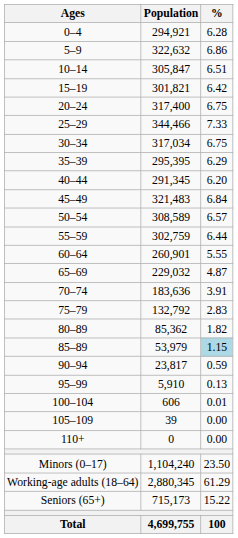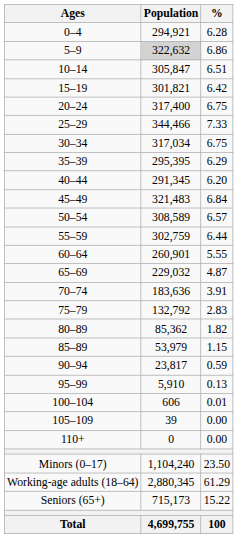(171, 50) no background -> (171, 50) lightgrey background
(217, 347) lightblue background -> (217, 347) no background
